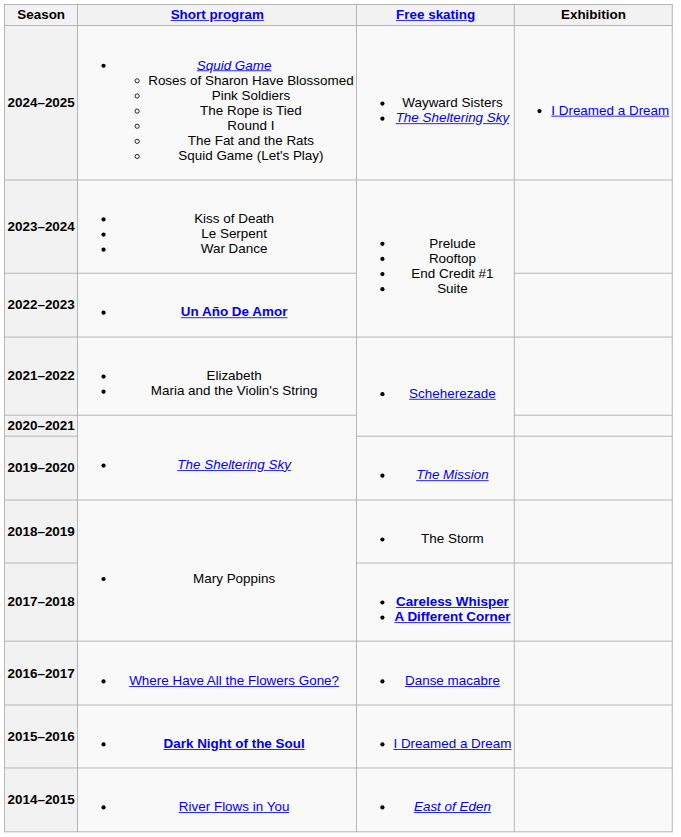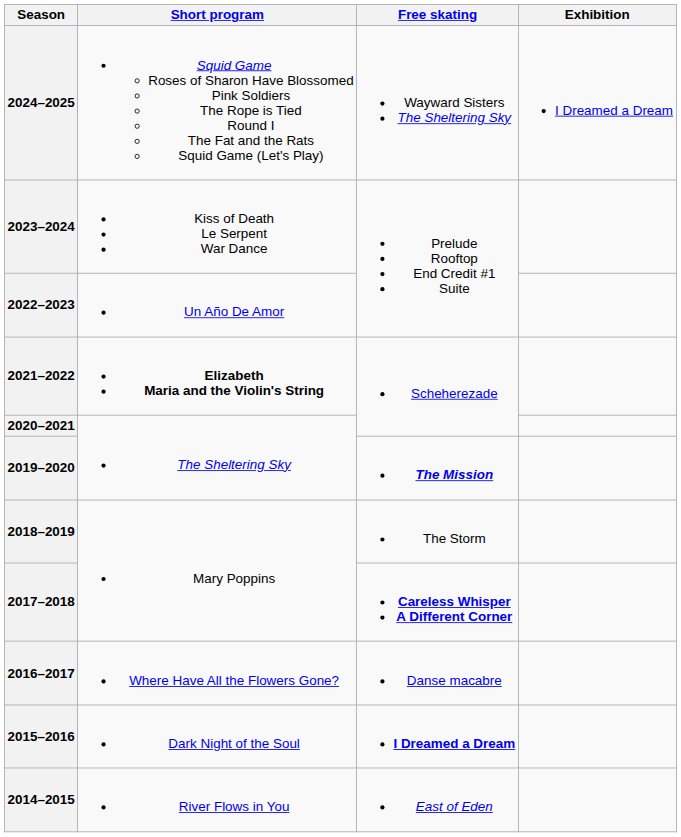(217, 313) bold -> (217, 313) normal
(217, 383) normal -> (217, 383) bold
(436, 476) normal -> (438, 476) bold
(217, 744) bold -> (217, 744) normal
(436, 744) normal -> (438, 744) bold
